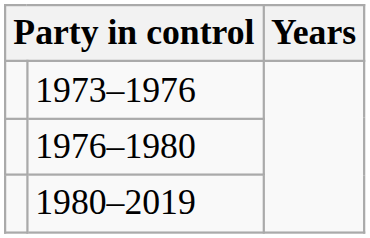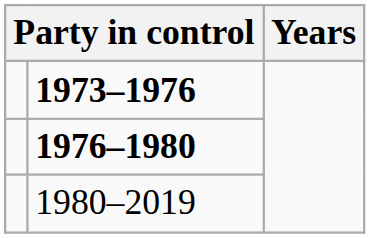(116, 89) normal -> (116, 89) bold
(116, 145) normal -> (116, 145) bold
